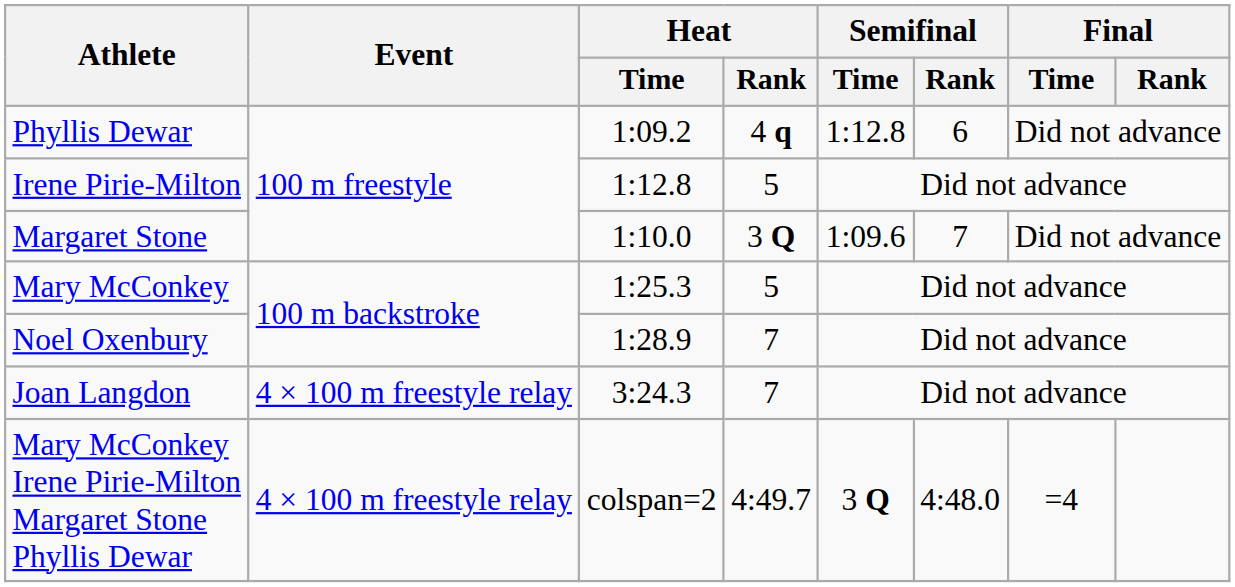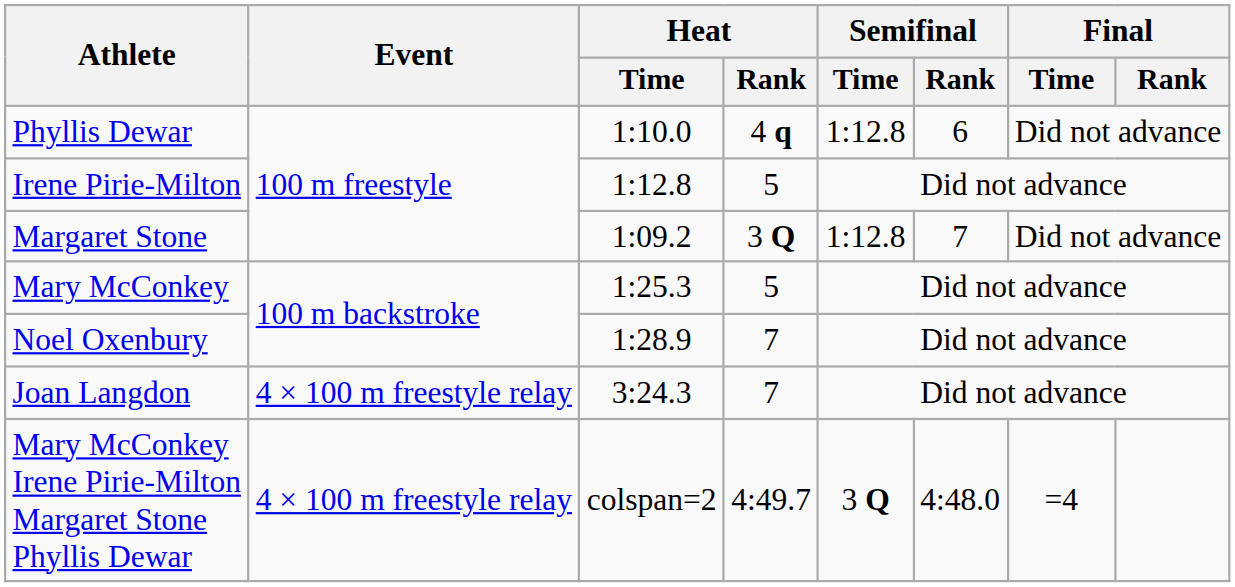(652, 132) 1:09.2 -> (652, 132) 1:10.0
(652, 236) 1:10.0 -> (652, 236) 1:09.2
(866, 236) 1:09.6 -> (866, 236) 1:12.8
